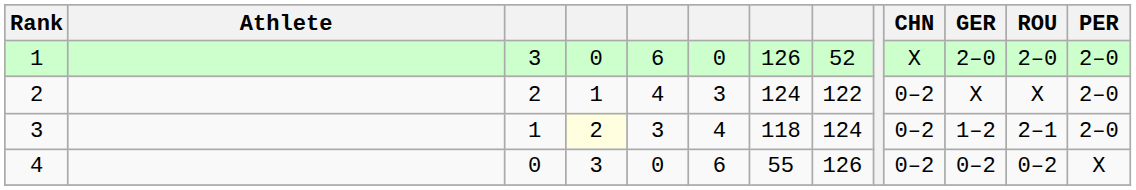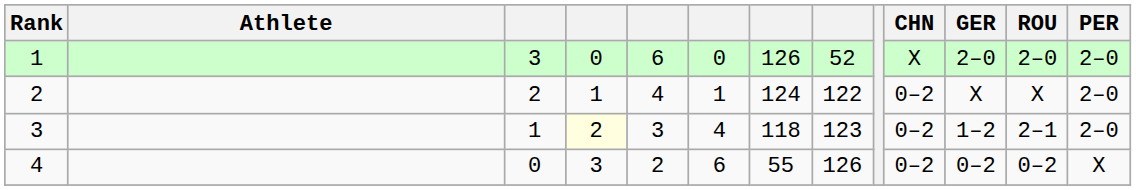(719, 95) 3 -> (719, 95) 1
(842, 131) 124 -> (842, 131) 123
(658, 167) 0 -> (658, 167) 2
